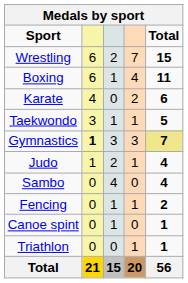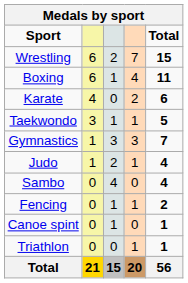(92, 141) bold -> (92, 141) normal
(164, 141) khaki background -> (164, 141) no background
